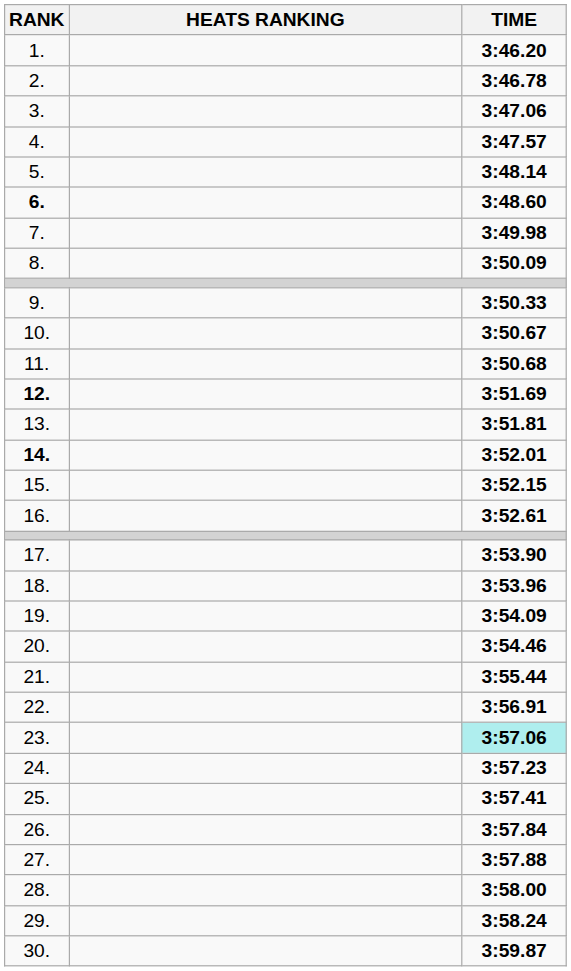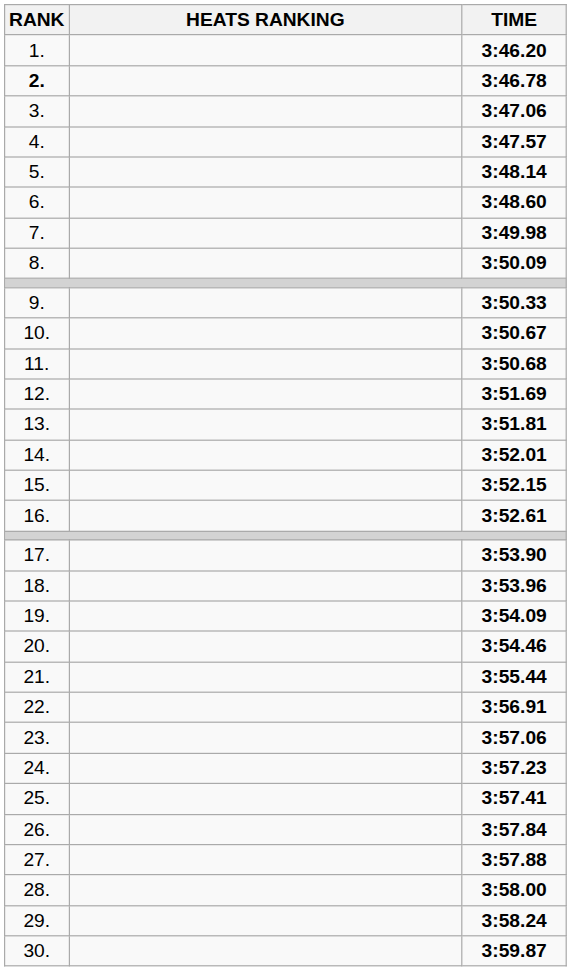(37, 80) normal -> (37, 80) bold
(37, 202) bold -> (37, 202) normal
(37, 393) bold -> (37, 393) normal
(37, 454) bold -> (37, 454) normal
(514, 737) paleturquoise background -> (514, 737) no background
